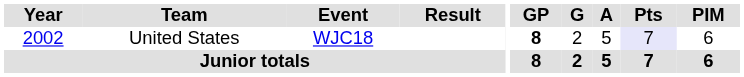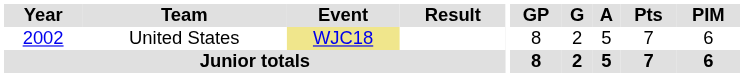(343, 38) no background -> (343, 38) khaki background
(536, 38) bold -> (536, 38) normal
(649, 38) lavender background -> (649, 38) no background
